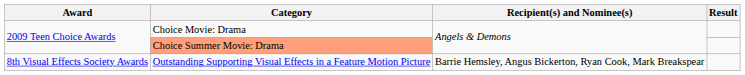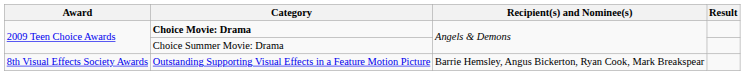(199, 29) normal -> (202, 29) bold
(218, 45) lightsalmon background -> (218, 45) no background
